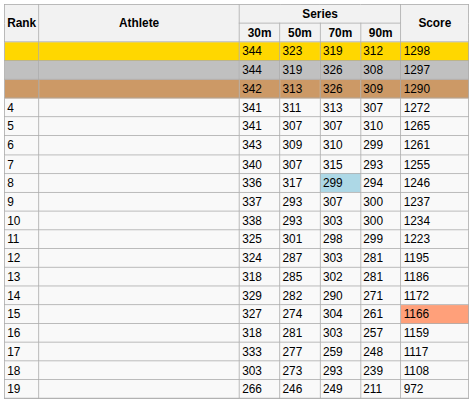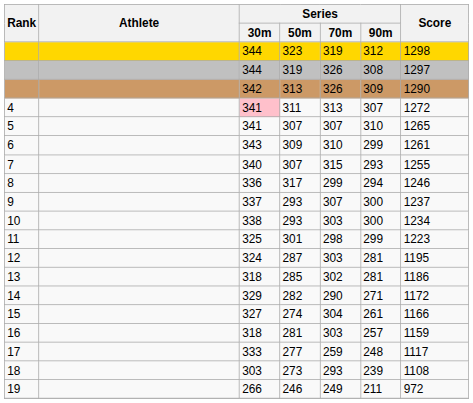(252, 108) no background -> (252, 108) pink background
(333, 183) lightblue background -> (333, 183) no background
(416, 314) lightsalmon background -> (416, 314) no background
